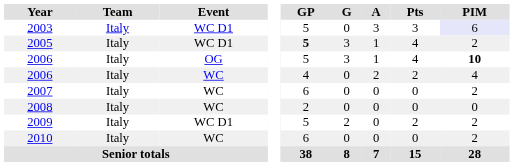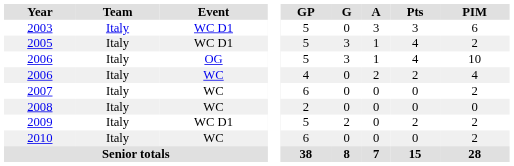(475, 27) lavender background -> (475, 27) no background
(306, 43) bold -> (306, 43) normal
(475, 59) bold -> (475, 59) normal
